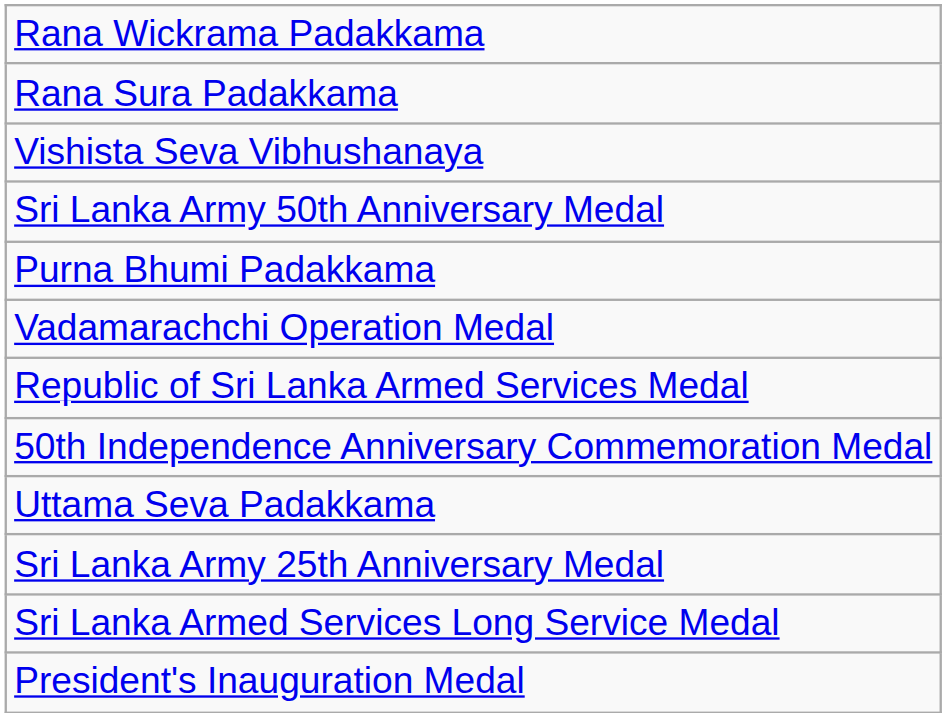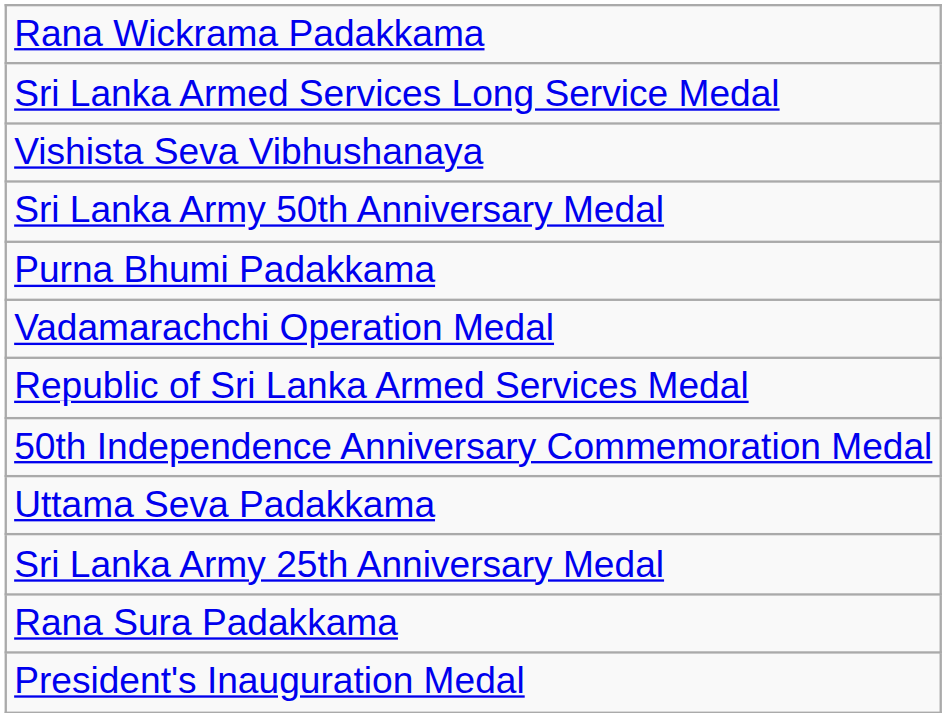(206, 92) Rana Sura Padakkama -> (397, 92) Sri Lanka Armed Services Long Service Medal
(397, 622) Sri Lanka Armed Services Long Service Medal -> (206, 622) Rana Sura Padakkama
